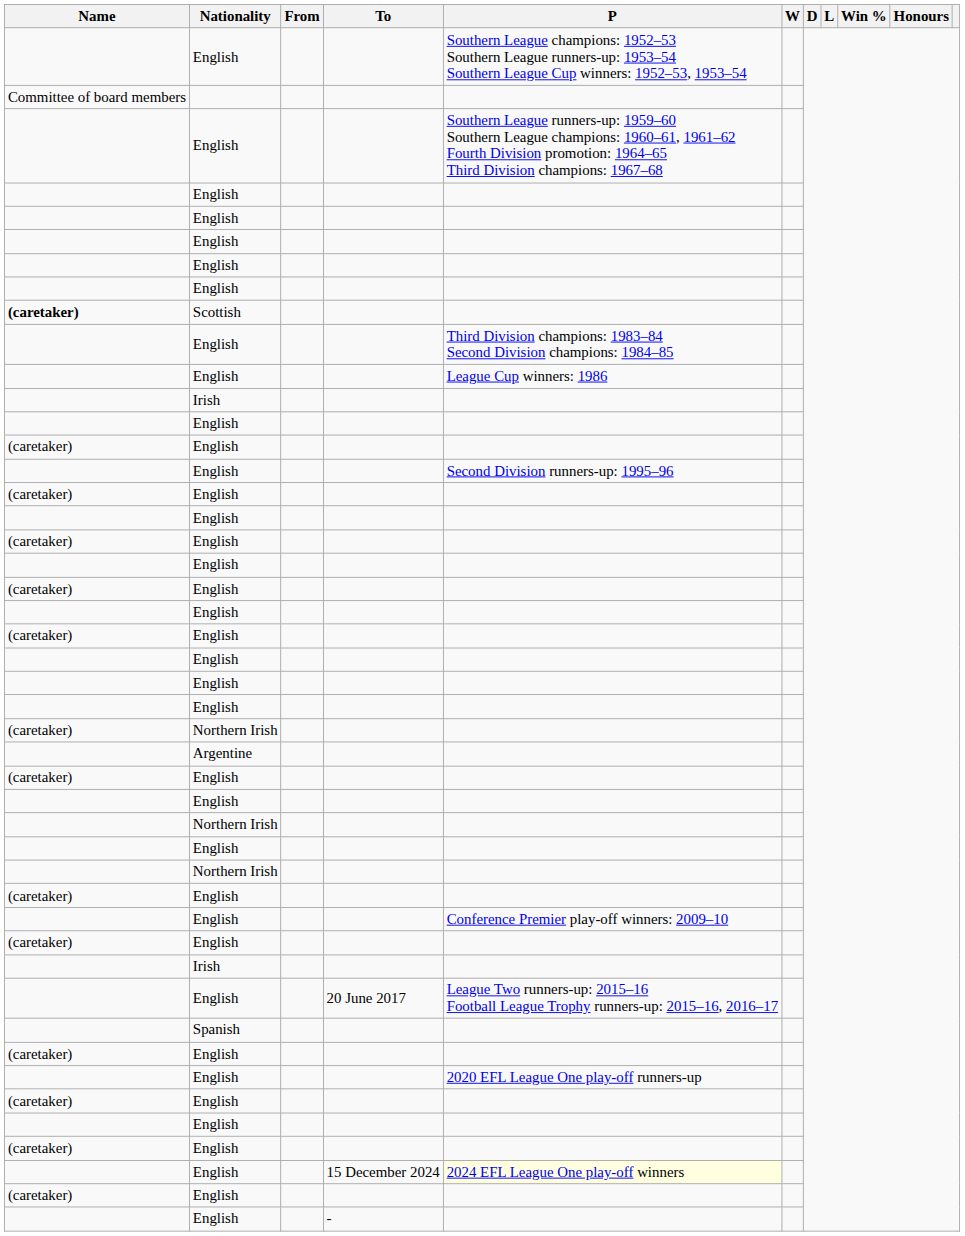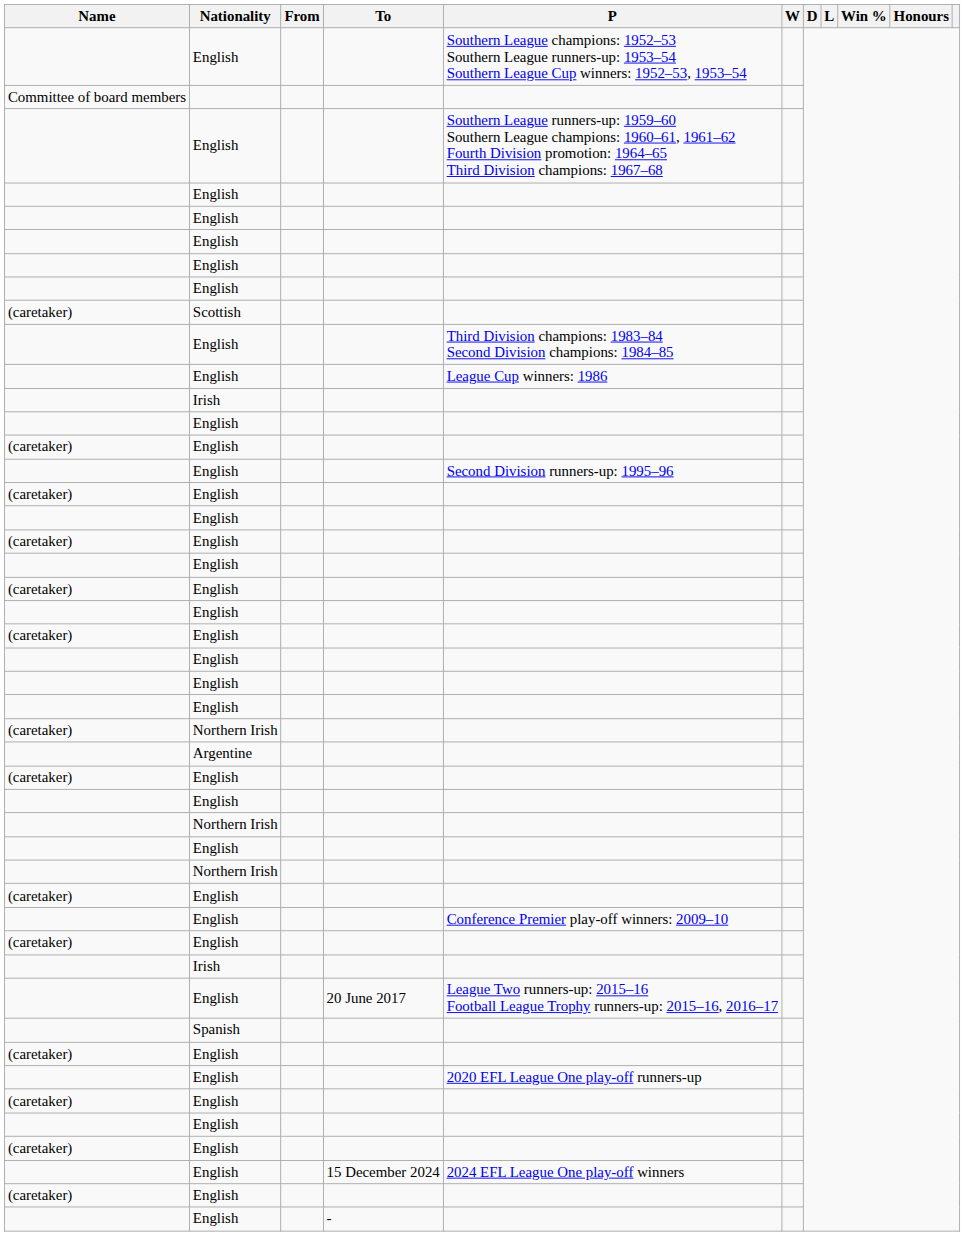(43, 312) bold -> (40, 312) normal
(565, 1171) lightyellow background -> (565, 1171) no background
